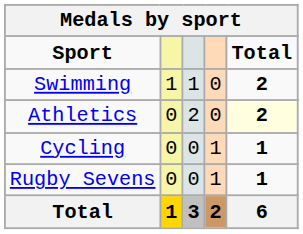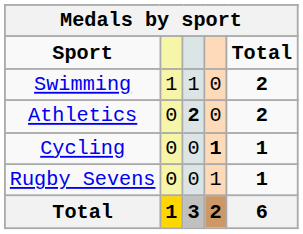(193, 116) normal -> (193, 116) bold
(262, 116) lightyellow background -> (262, 116) no background
(216, 148) normal -> (216, 148) bold
